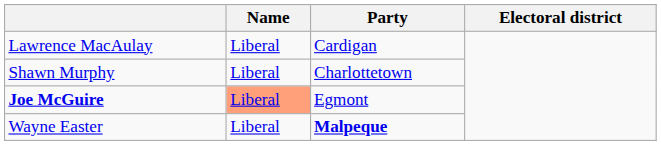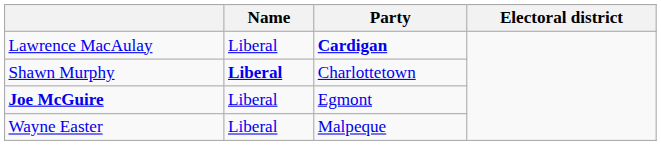(345, 45) normal -> (352, 45) bold
(255, 72) normal -> (255, 72) bold
(255, 99) lightsalmon background -> (253, 99) no background
(351, 126) bold -> (352, 126) normal
